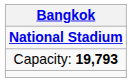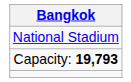(66, 37) bold -> (66, 37) normal
